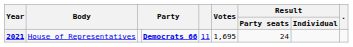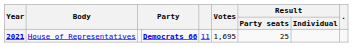(285, 35) 24 -> (285, 35) 25
